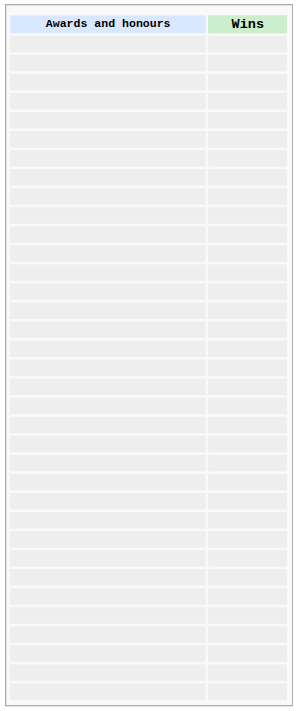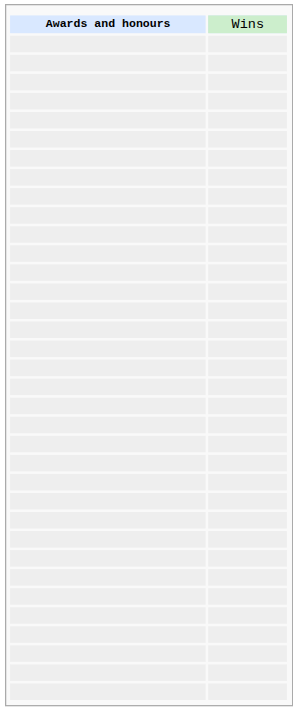(248, 24) bold -> (248, 24) normal
